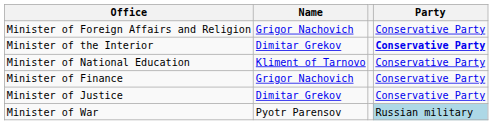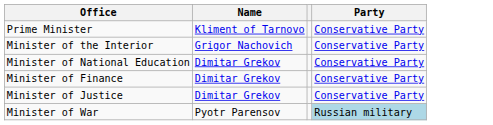+ row: (50, 29)
- row: (129, 29)
(299, 46) Dimitar Grekov -> (244, 46) Grigor Nachovich
(430, 46) bold -> (369, 46) normal
(311, 62) Kliment of Tarnovo -> (238, 62) Dimitar Grekov
(305, 79) Grigor Nachovich -> (238, 79) Dimitar Grekov
